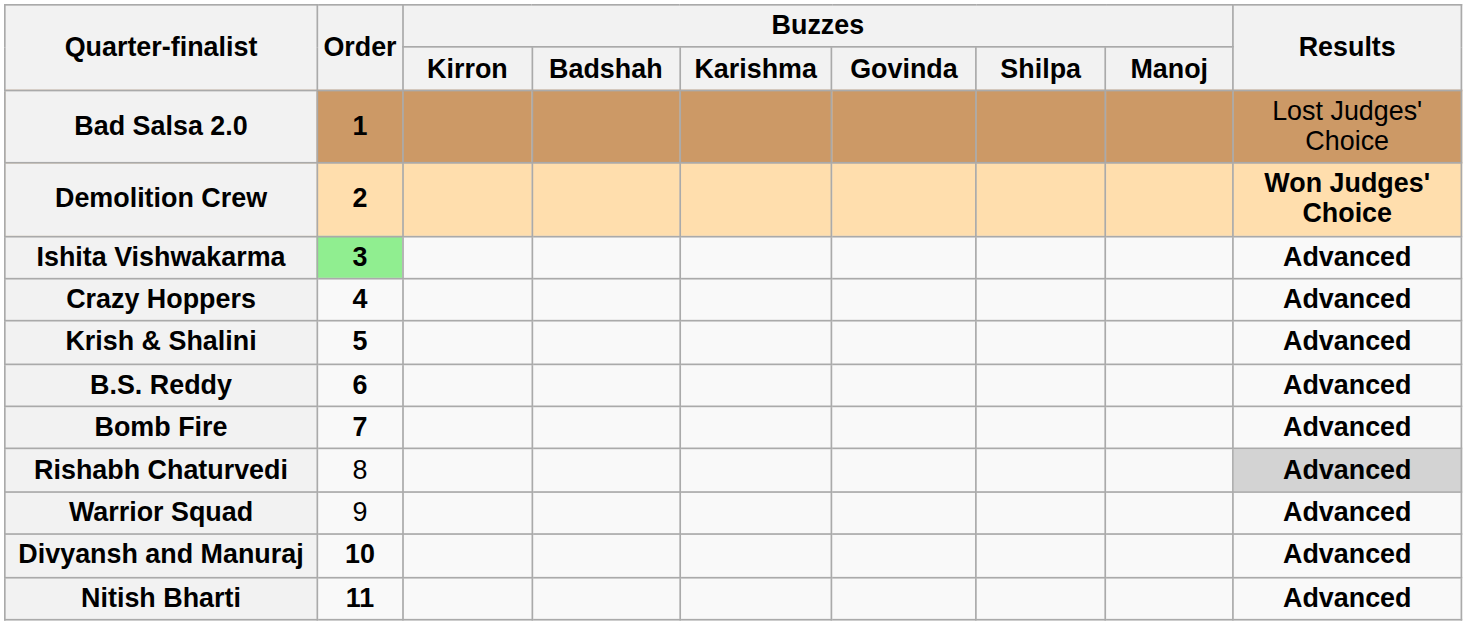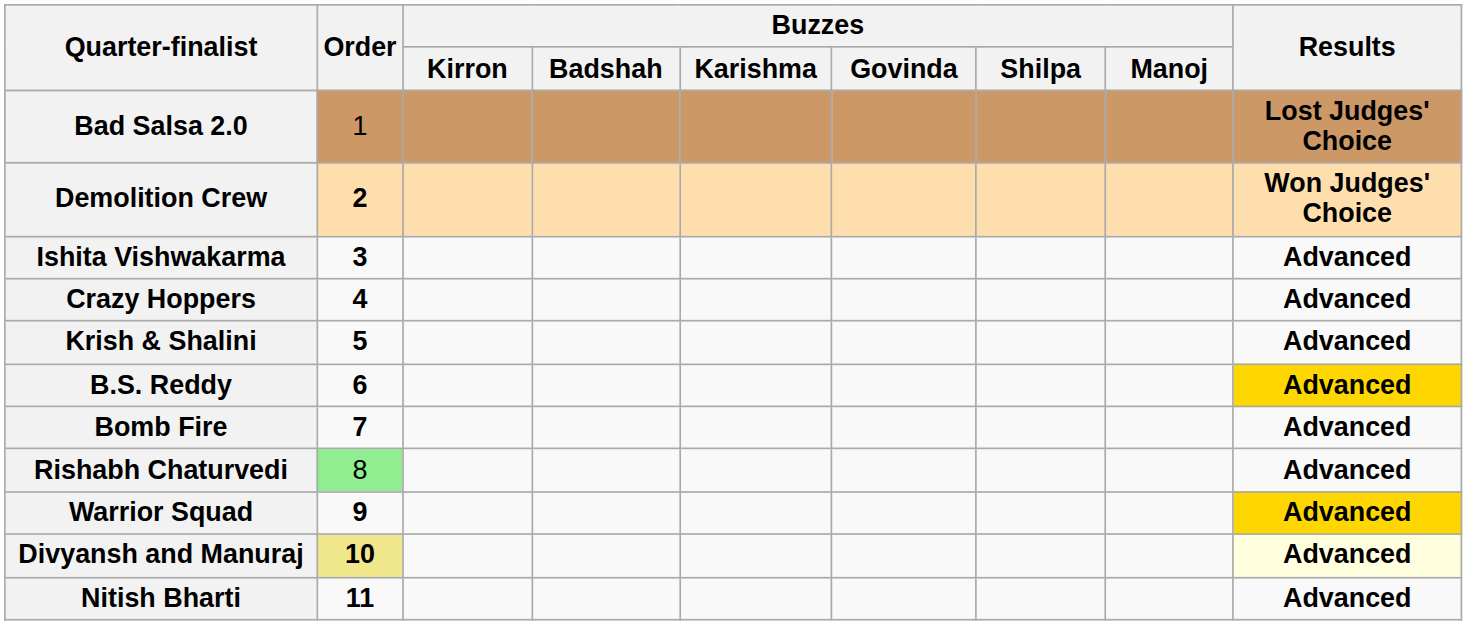(360, 126) bold -> (360, 126) normal
(1347, 126) normal -> (1347, 126) bold
(360, 256) lightgreen background -> (360, 256) no background
(1347, 384) no background -> (1347, 384) gold background
(360, 469) no background -> (360, 469) lightgreen background
(1347, 469) lightgrey background -> (1347, 469) no background
(360, 512) normal -> (360, 512) bold
(1347, 512) no background -> (1347, 512) gold background
(360, 555) no background -> (360, 555) khaki background
(1347, 555) no background -> (1347, 555) lightyellow background
